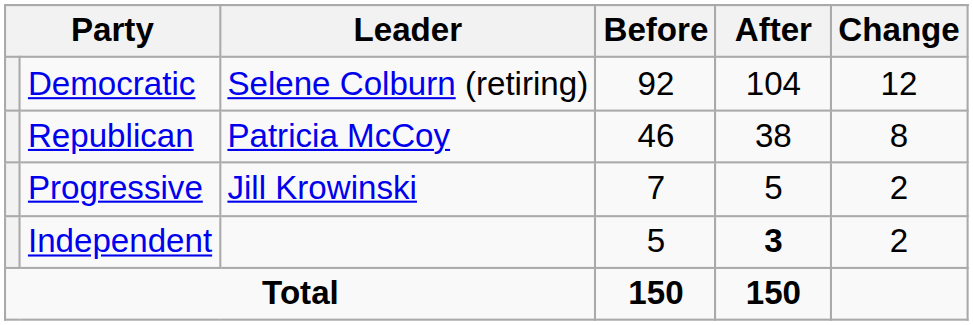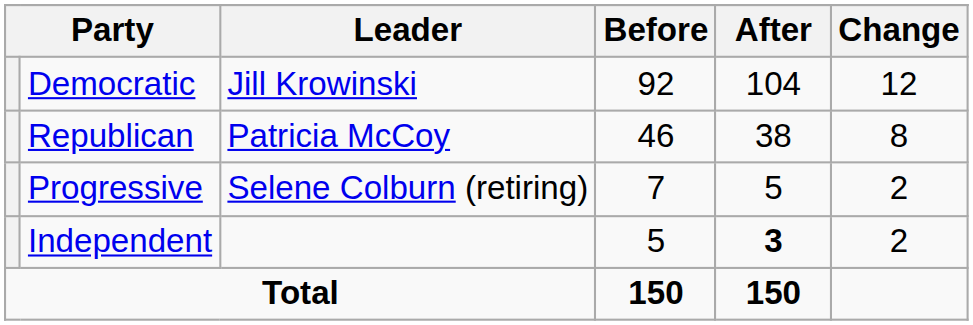(408, 83) Selene Colburn (retiring) -> (322, 83) Jill Krowinski
(322, 188) Jill Krowinski -> (408, 188) Selene Colburn (retiring)
